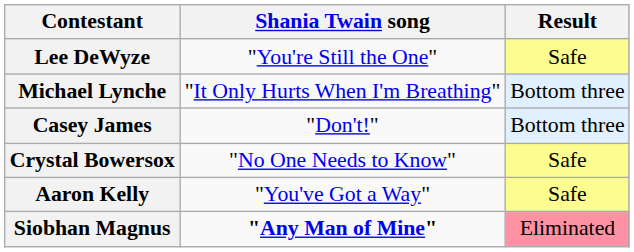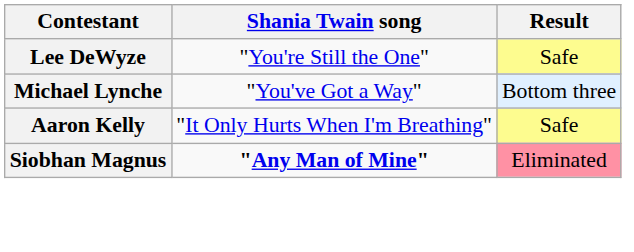(343, 90) "It Only Hurts When I'm Breathing" -> (334, 90) "You've Got a Way"
- row: (92, 125)
- row: (92, 159)
(343, 194) "You've Got a Way" -> (334, 125) "It Only Hurts When I'm Breathing"
